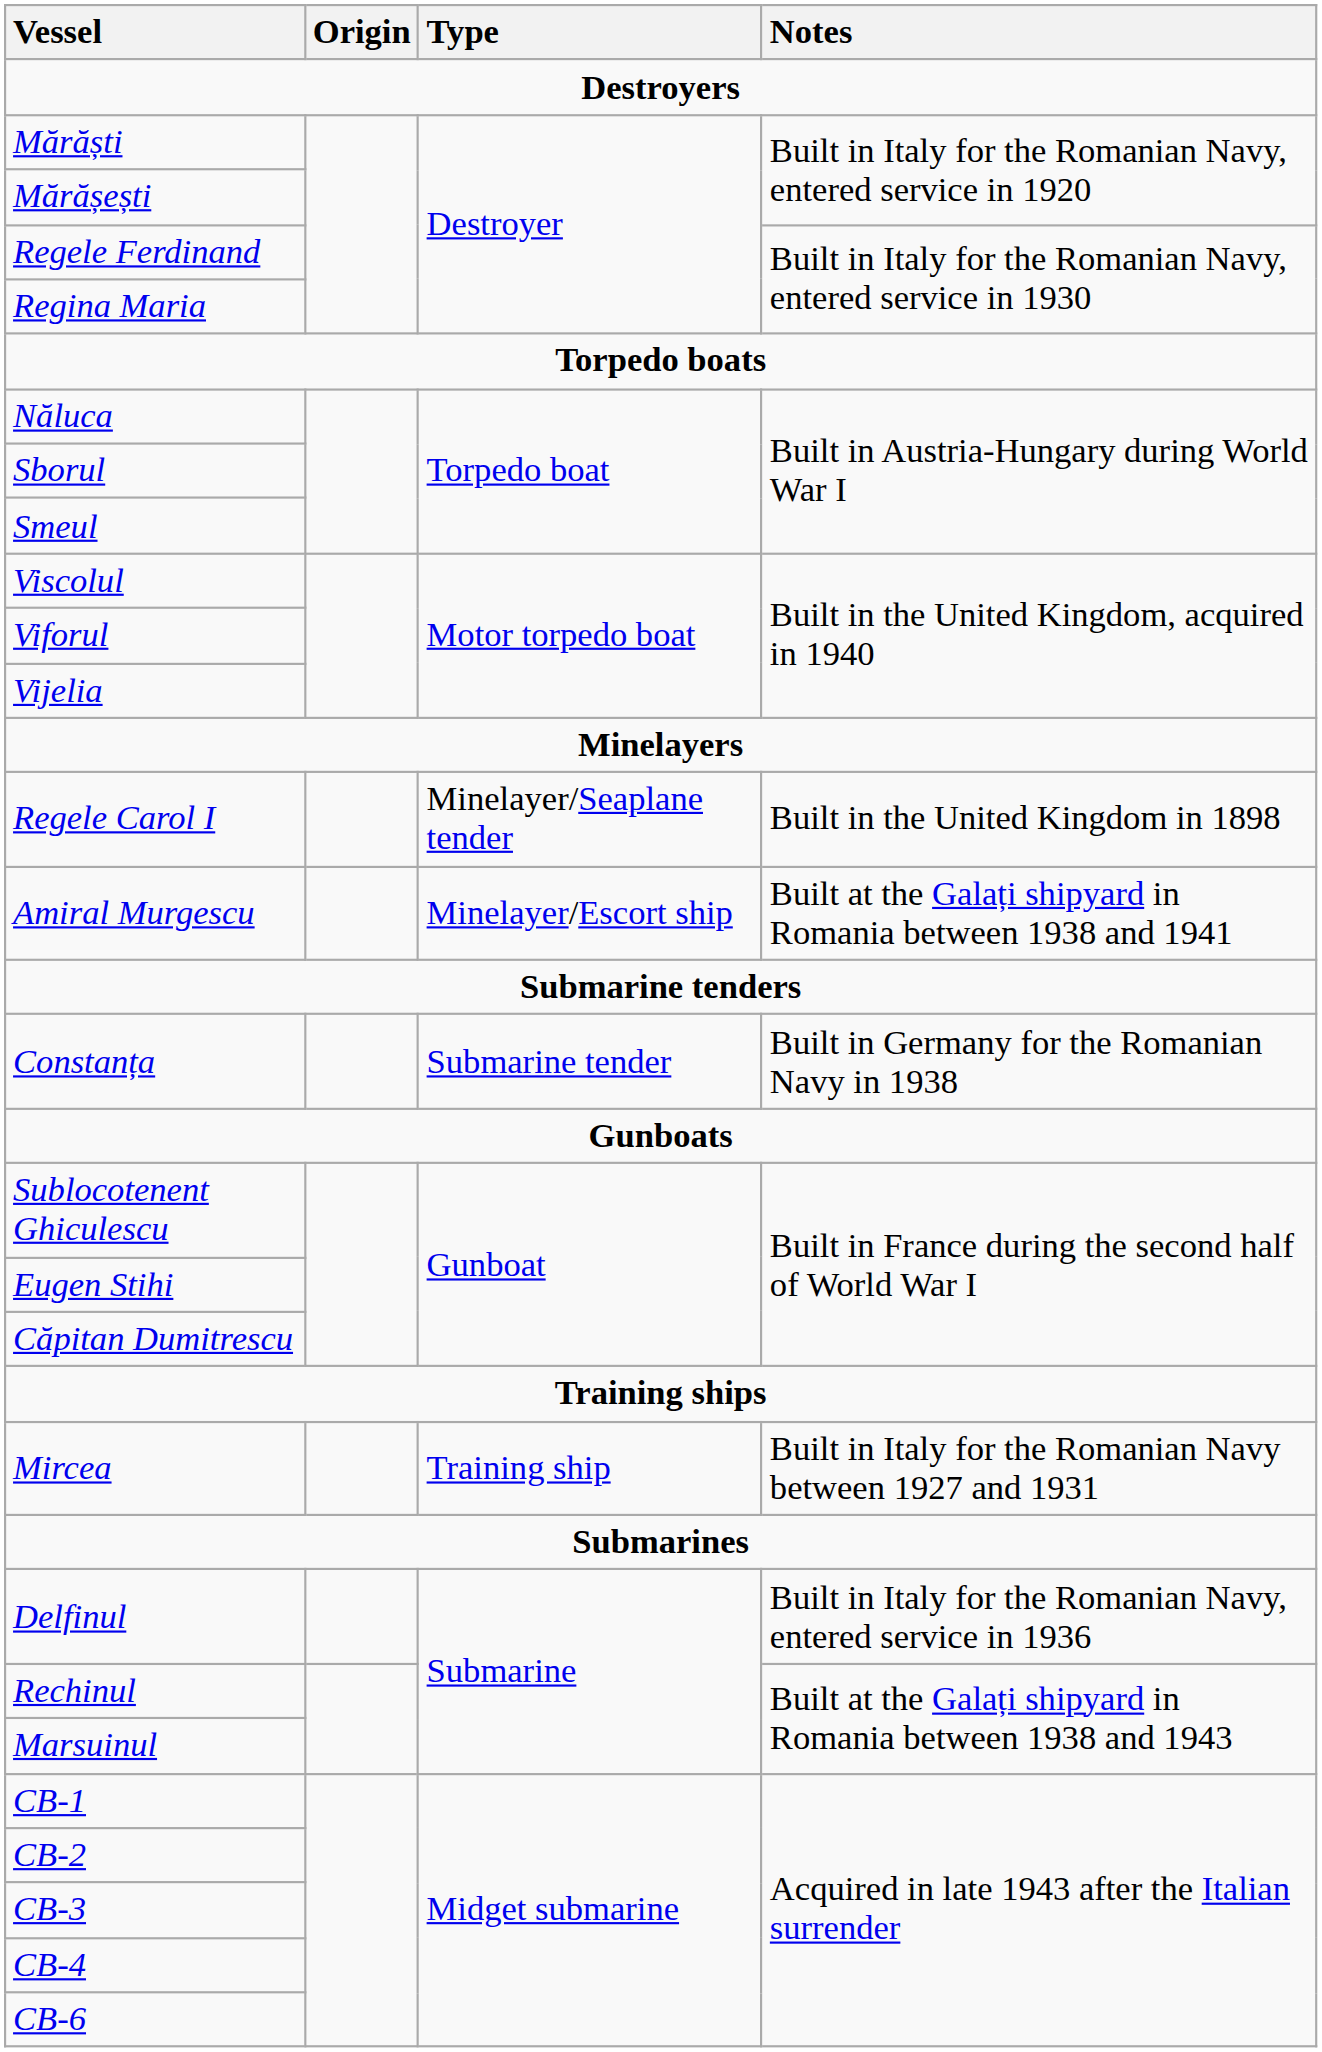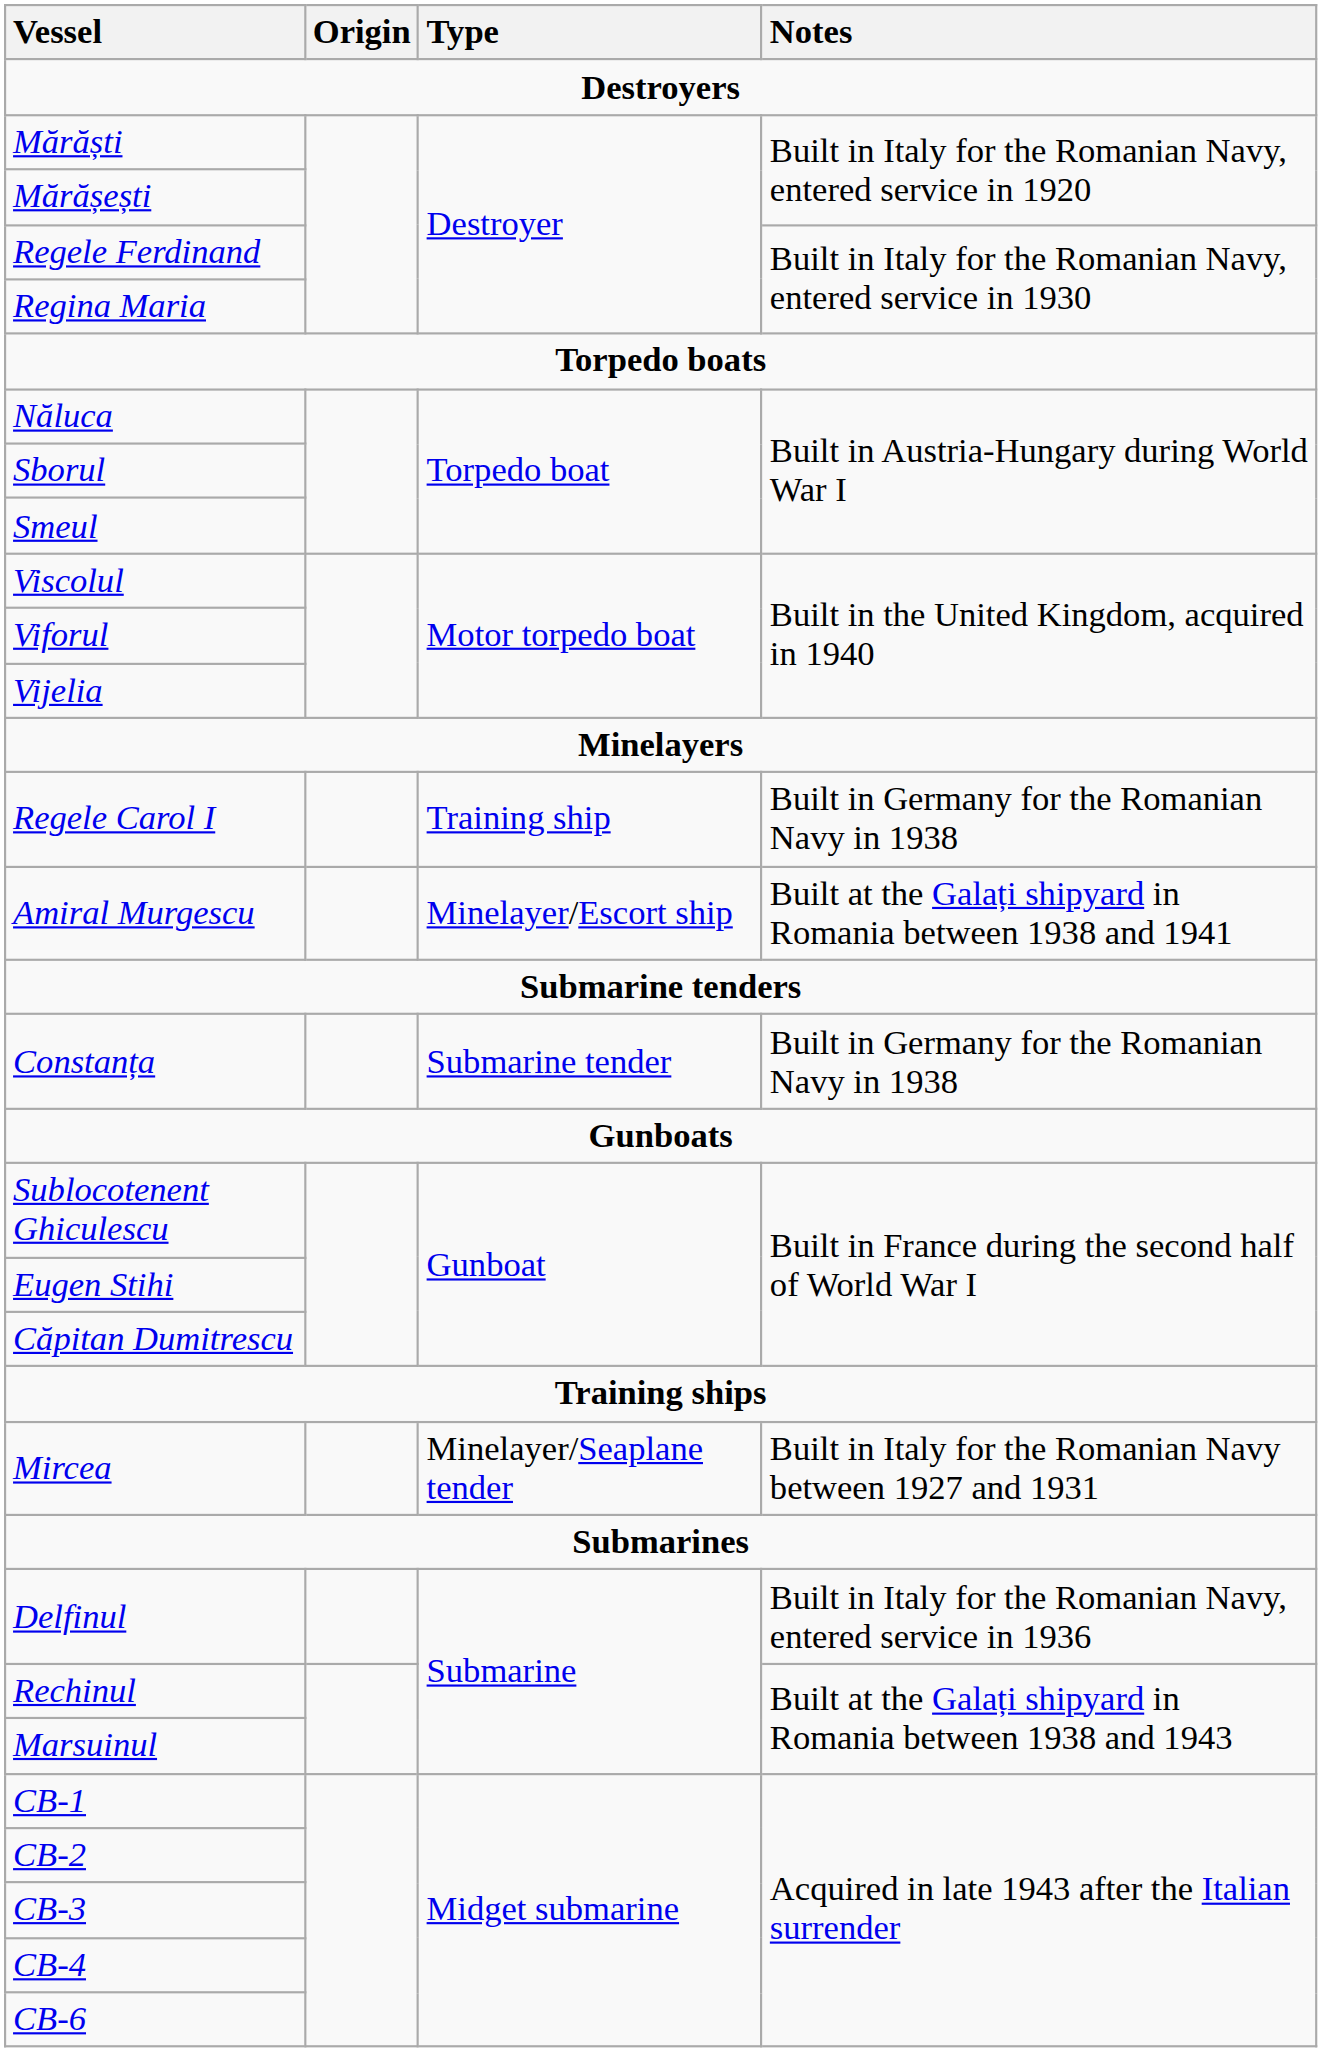(565, 818) Minelayer/Seaplane tender -> (519, 818) Training ship
(1025, 818) Built in the United Kingdom in 1898 -> (1016, 818) Built in Germany for the Romanian Navy in 1938
(519, 1467) Training ship -> (565, 1467) Minelayer/Seaplane tender
